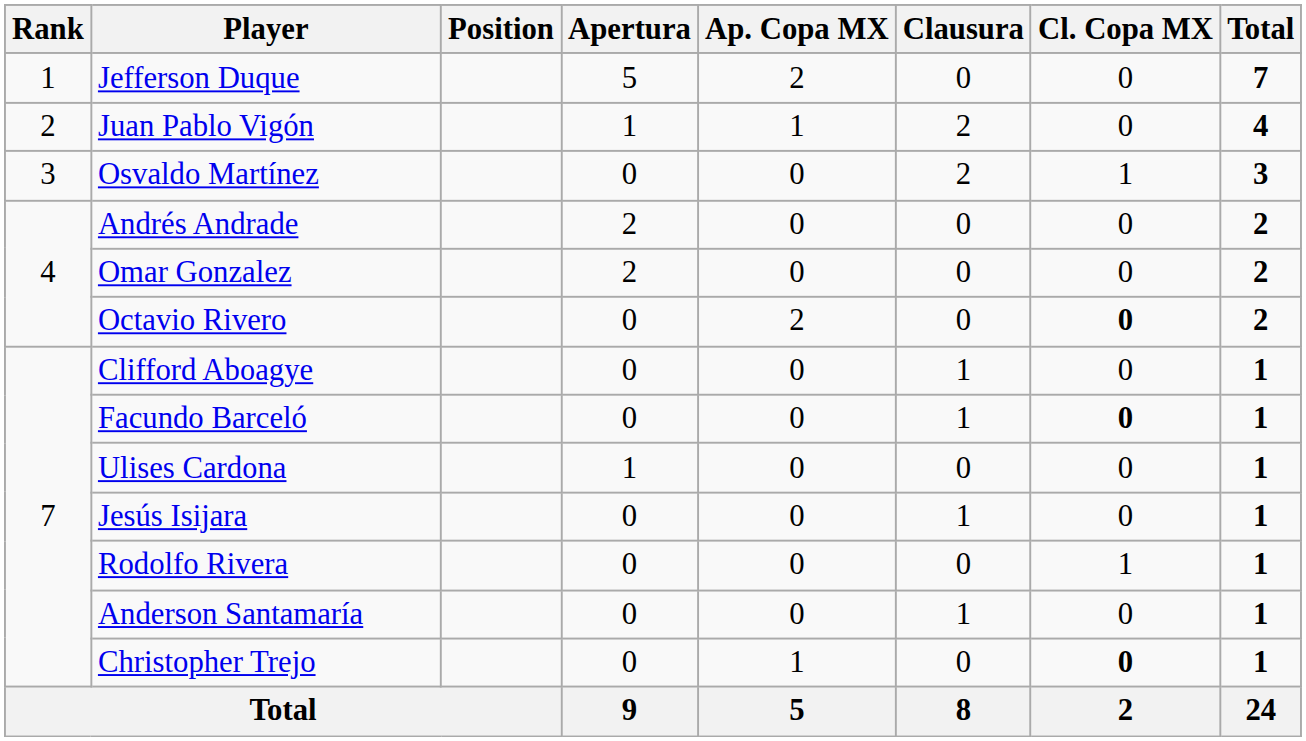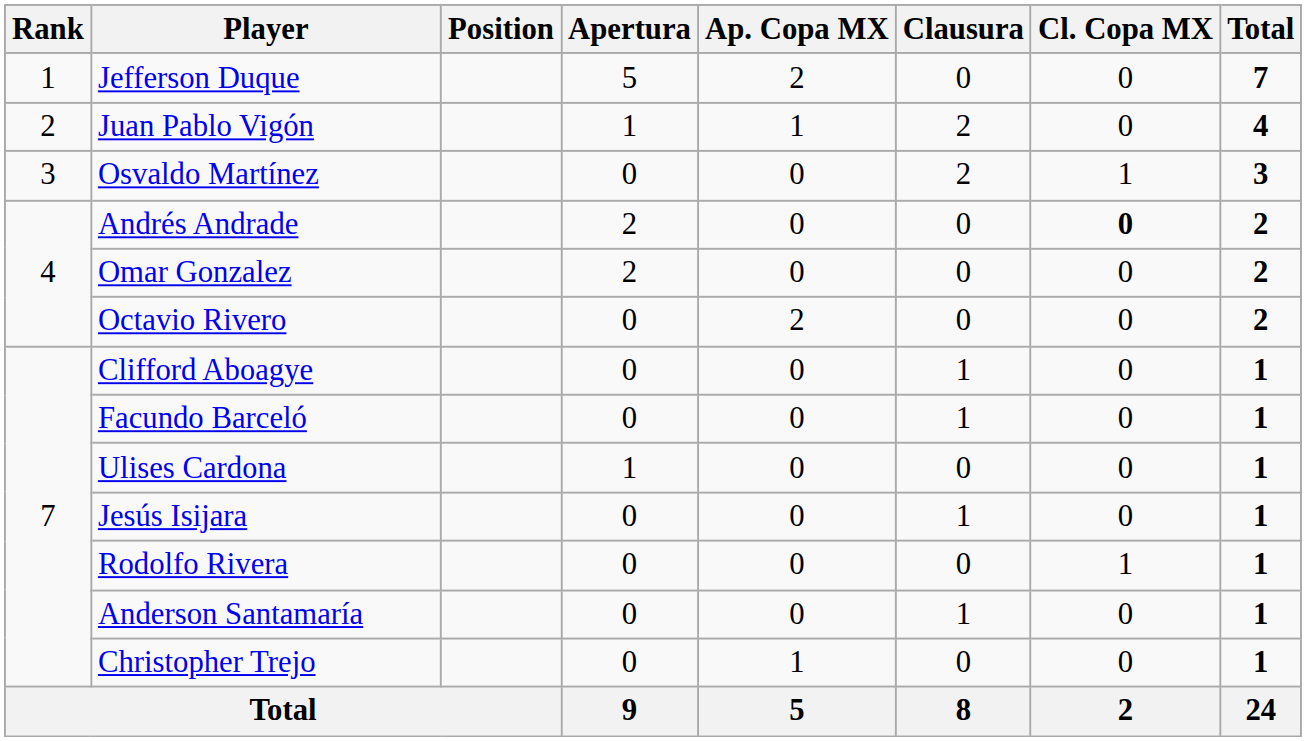(1126, 223) normal -> (1126, 223) bold
(1126, 321) bold -> (1126, 321) normal
(1126, 418) bold -> (1126, 418) normal
(1126, 662) bold -> (1126, 662) normal
